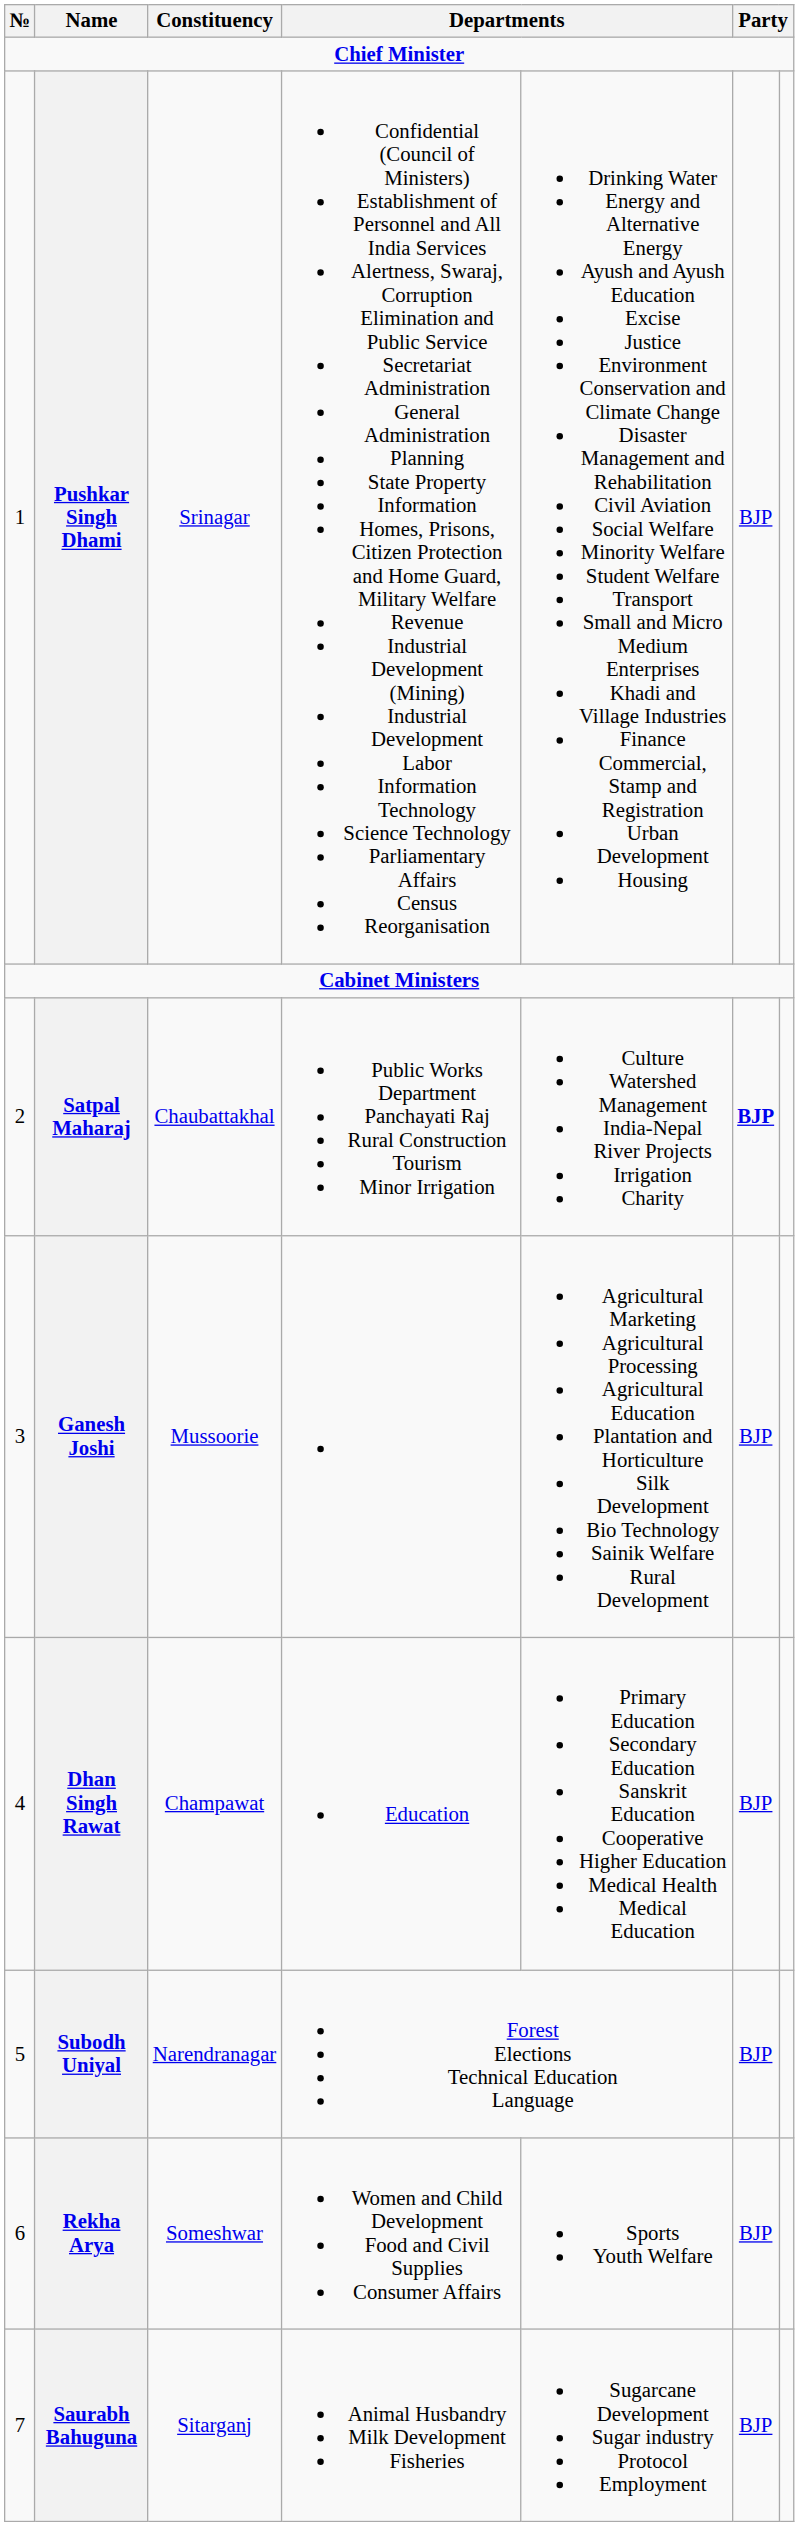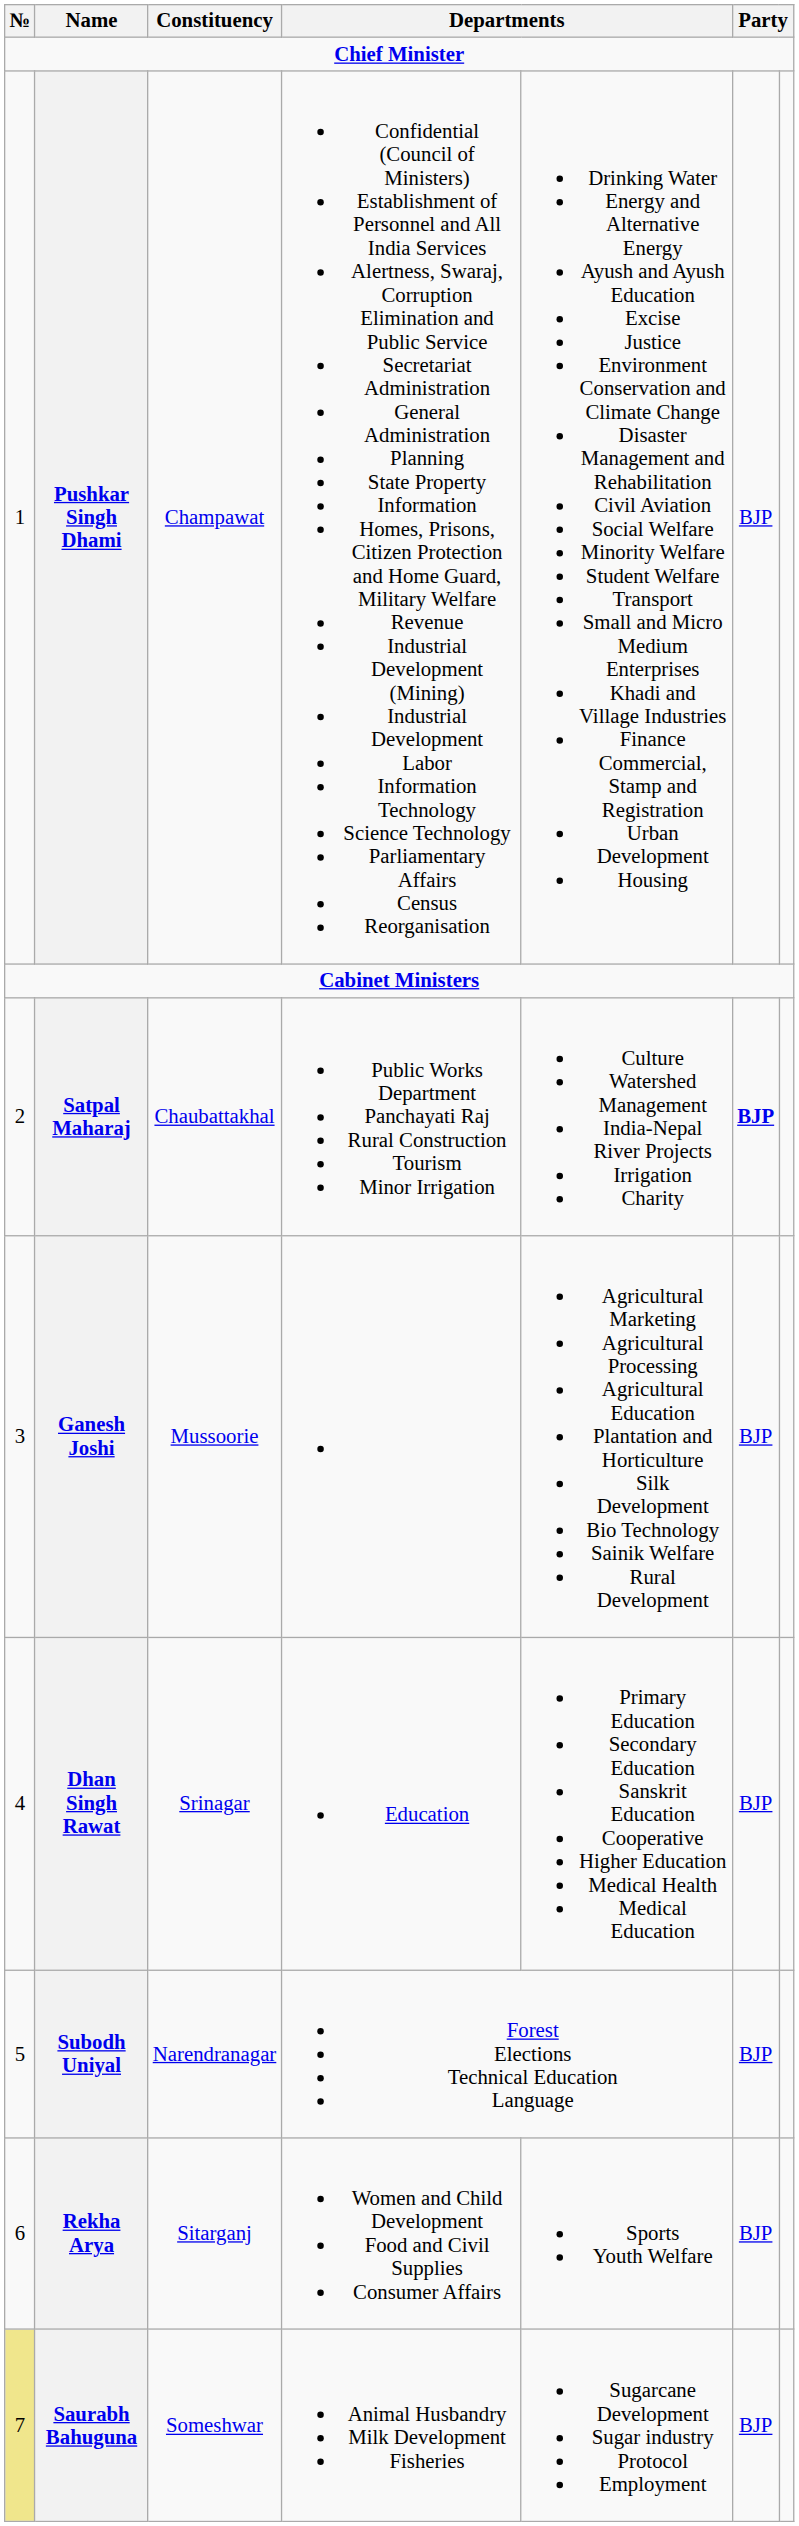(215, 517) Srinagar -> (215, 517) Champawat
(215, 1803) Champawat -> (215, 1803) Srinagar
(214, 2233) Someshwar -> (215, 2233) Sitarganj
(20, 2425) no background -> (20, 2425) khaki background
(215, 2425) Sitarganj -> (214, 2425) Someshwar
